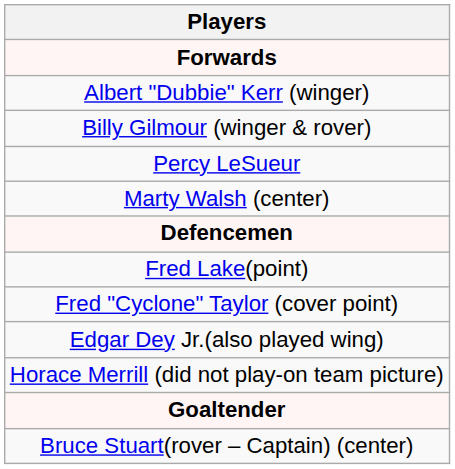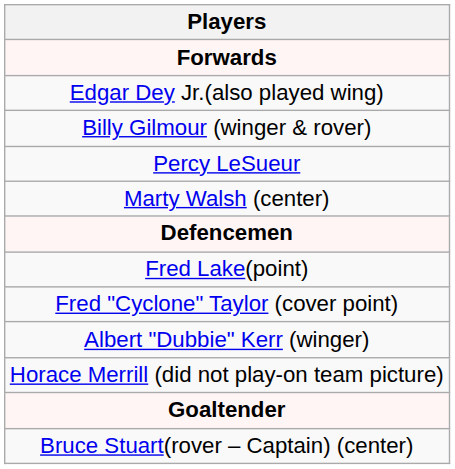(227, 92) Albert "Dubbie" Kerr (winger) -> (227, 92) Edgar Dey Jr.(also played wing)
(227, 339) Edgar Dey Jr.(also played wing) -> (227, 339) Albert "Dubbie" Kerr (winger)
